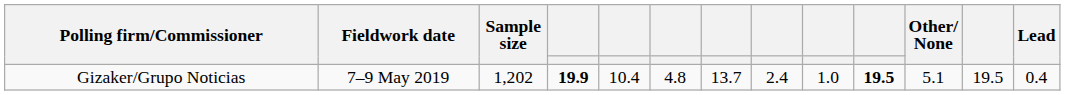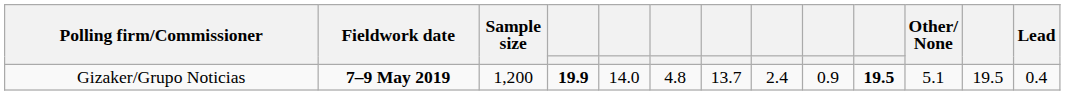(398, 77) normal -> (398, 77) bold
(513, 77) 1,202 -> (513, 77) 1,200
(624, 77) 10.4 -> (624, 77) 14.0
(828, 77) 1.0 -> (828, 77) 0.9
